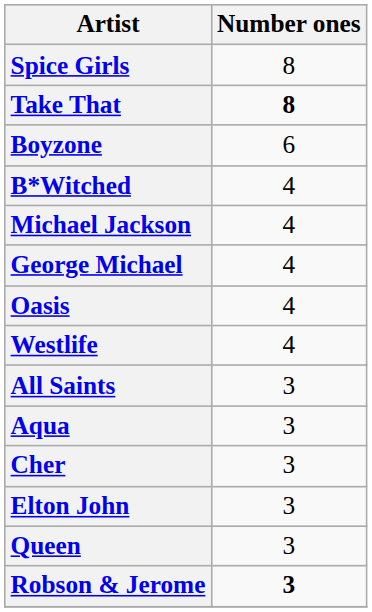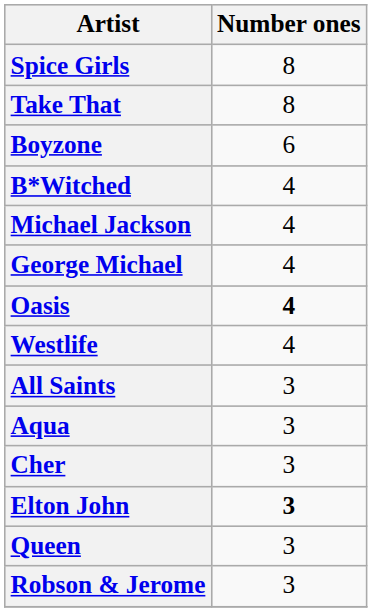(289, 104) bold -> (289, 104) normal
(289, 305) normal -> (289, 305) bold
(289, 505) normal -> (289, 505) bold
(289, 585) bold -> (289, 585) normal
